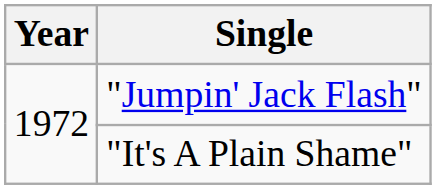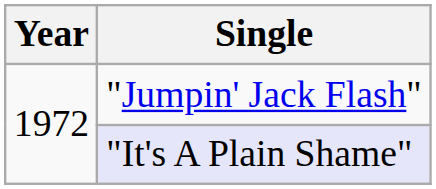(259, 153) no background -> (259, 153) lavender background
